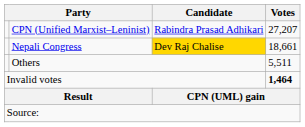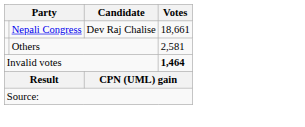- row: (81, 29)
(189, 46) gold background -> (121, 29) no background
(280, 63) 5,511 -> (173, 46) 2,581
